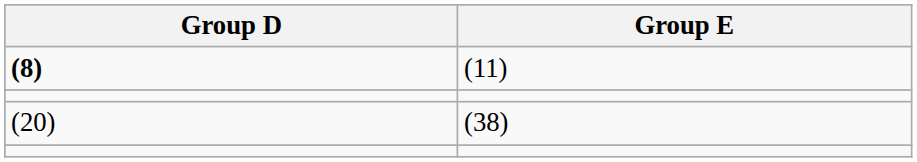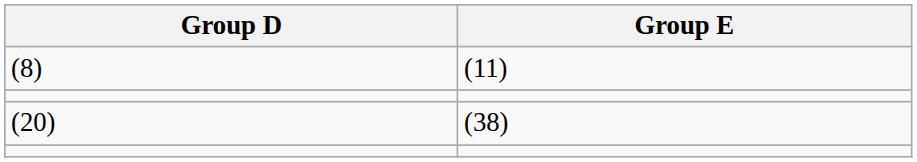(27, 68) bold -> (27, 68) normal
